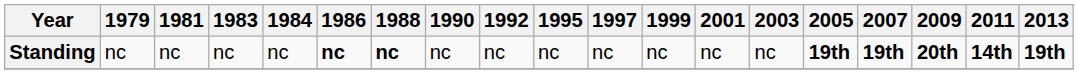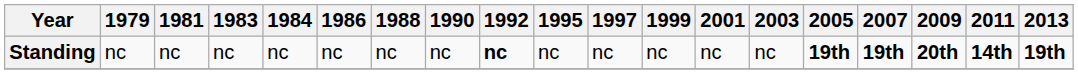(333, 52) bold -> (332, 52) normal
(387, 52) bold -> (386, 52) normal
(494, 52) normal -> (496, 52) bold
